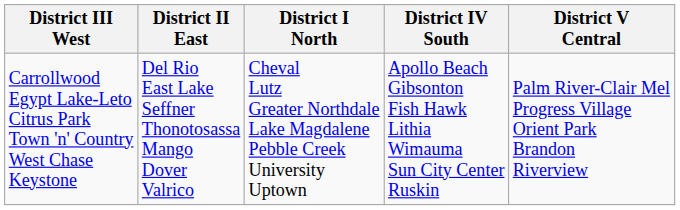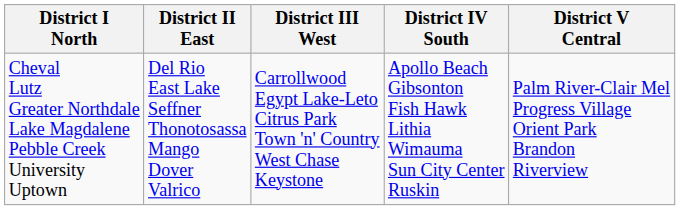columns swapped: (314, 29) <-> (71, 29)
